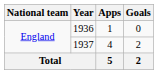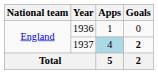(110, 45) no background -> (110, 45) lightblue background
(138, 45) normal -> (138, 45) bold
